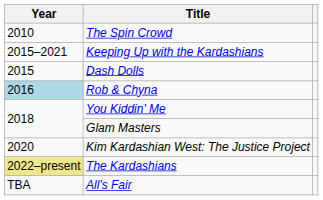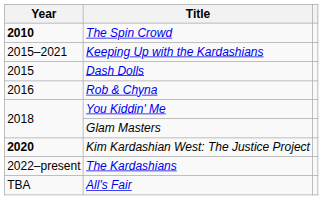(20, 33) normal -> (20, 33) bold
(20, 90) lightblue background -> (20, 90) no background
(20, 147) normal -> (20, 147) bold
(44, 166) khaki background -> (44, 166) no background
